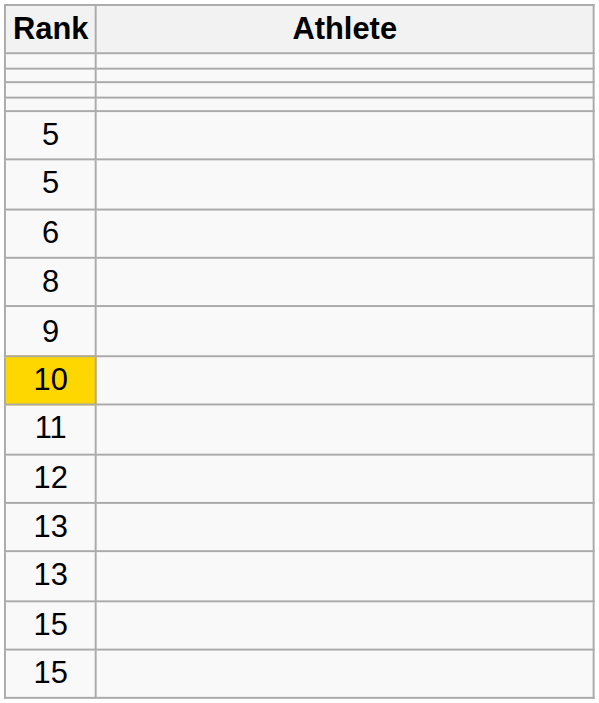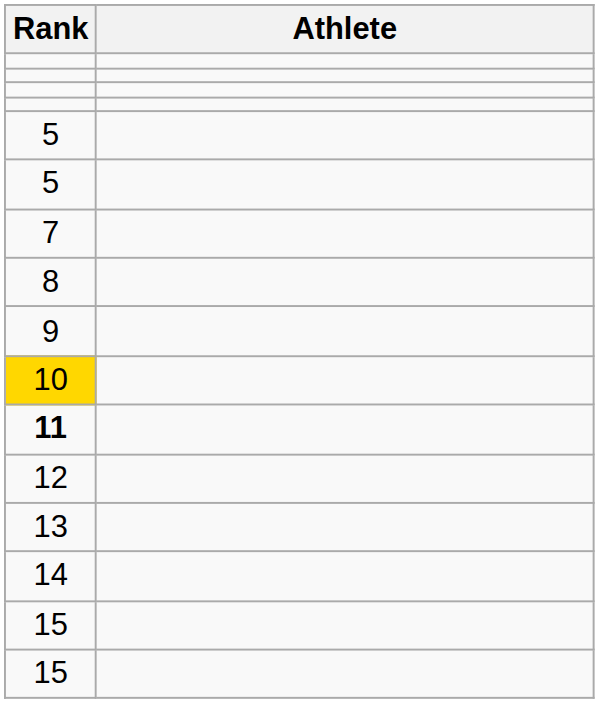(51, 232) 6 -> (51, 232) 7
(51, 428) normal -> (51, 428) bold
(51, 575) 13 -> (51, 575) 14
